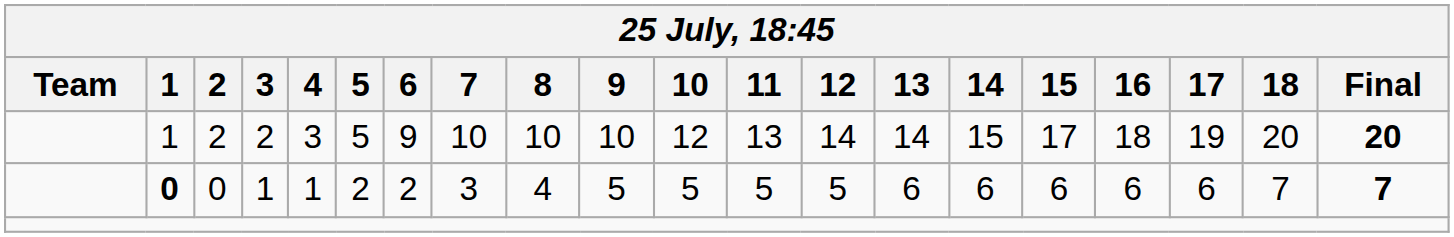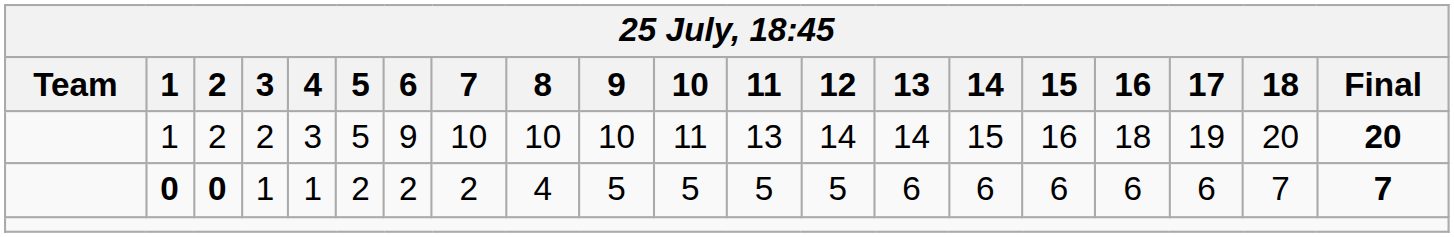(690, 136) 12 -> (690, 136) 11
(1059, 136) 17 -> (1059, 136) 16
(217, 189) normal -> (217, 189) bold
(469, 189) 3 -> (469, 189) 2
